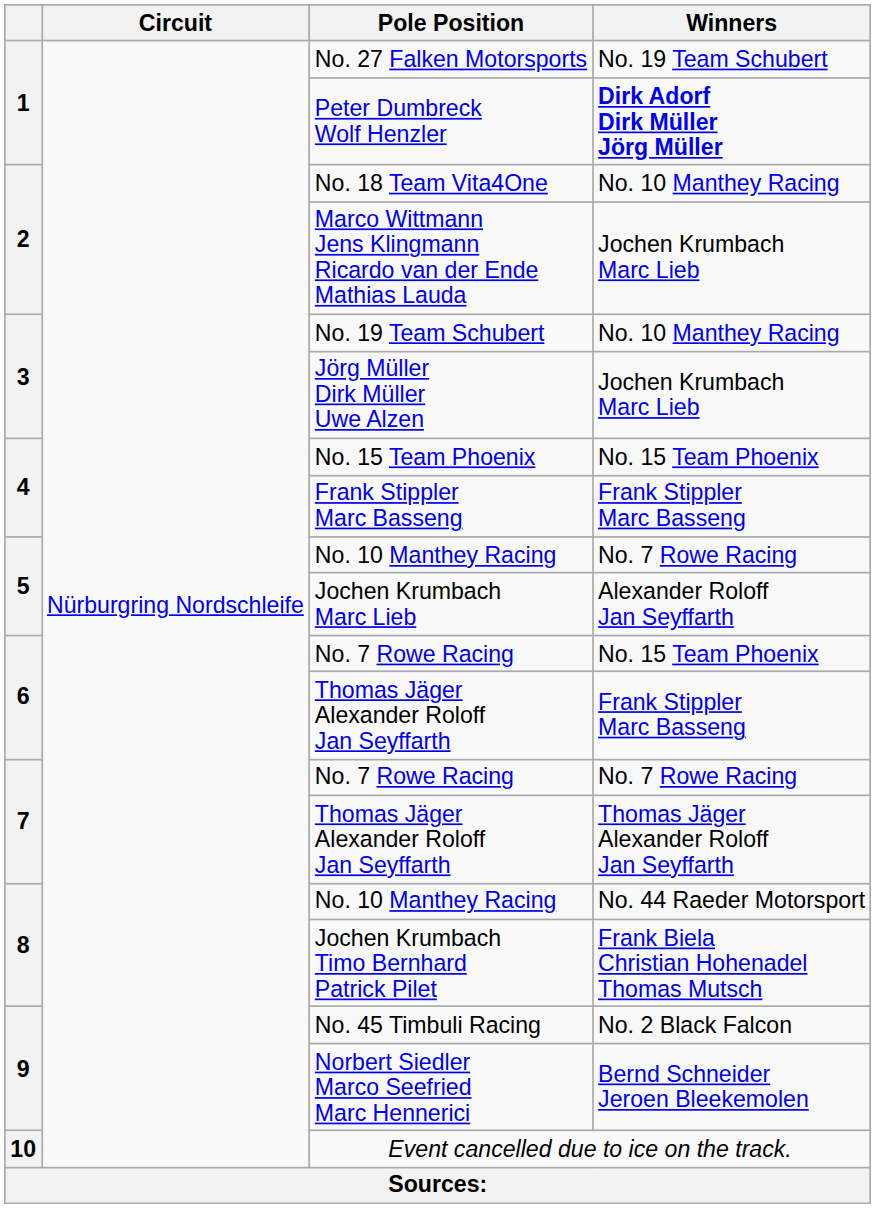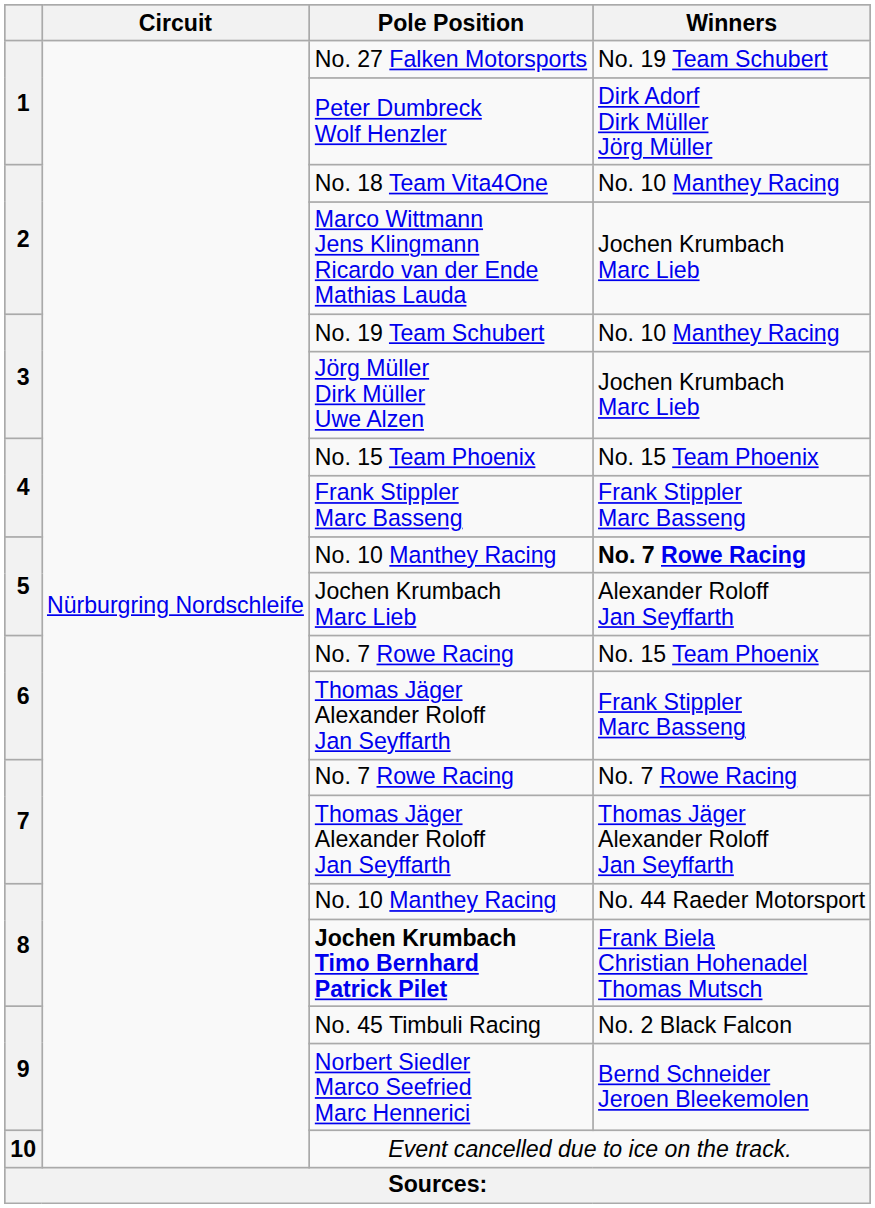(660, 121) bold -> (655, 121) normal
(698, 555) normal -> (702, 555) bold
(408, 963) normal -> (416, 963) bold
